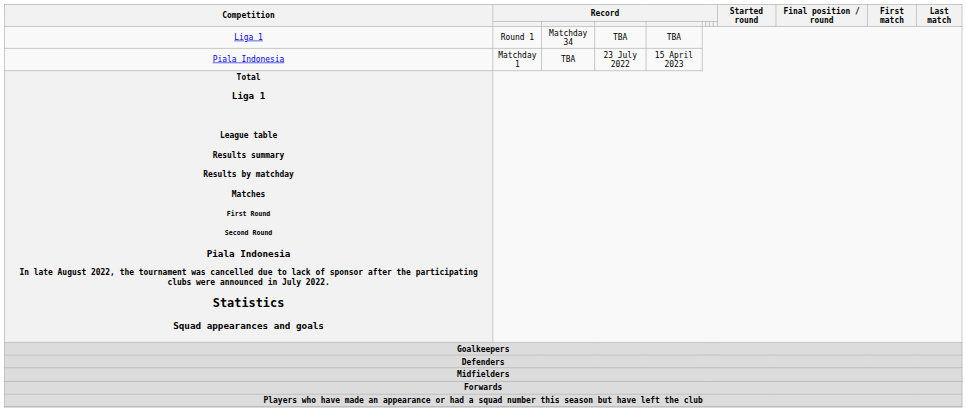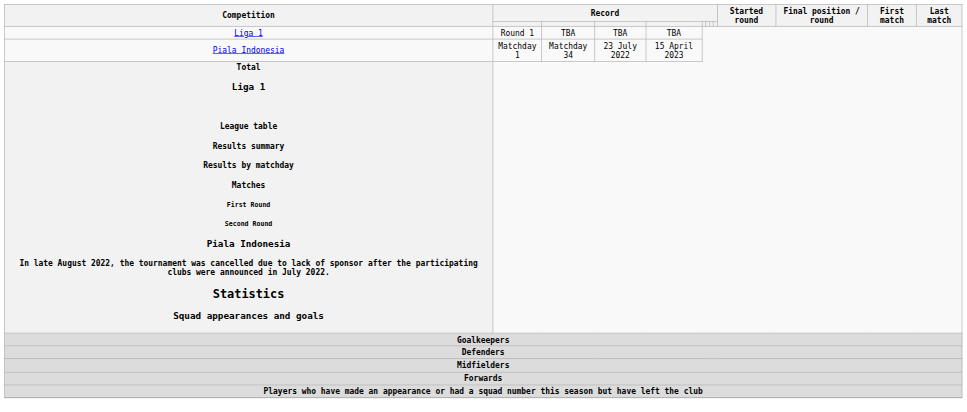(568, 37) Matchday 34 -> (568, 33) TBA
(568, 59) TBA -> (568, 50) Matchday 34
